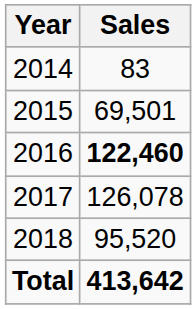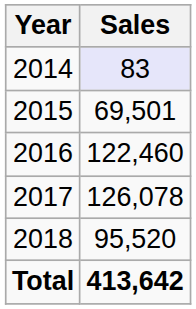(135, 68) no background -> (135, 68) lavender background
(135, 153) bold -> (135, 153) normal
